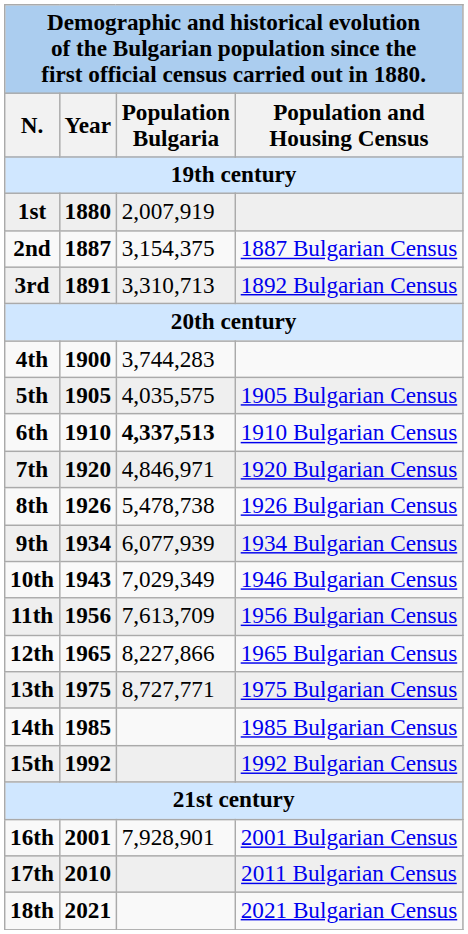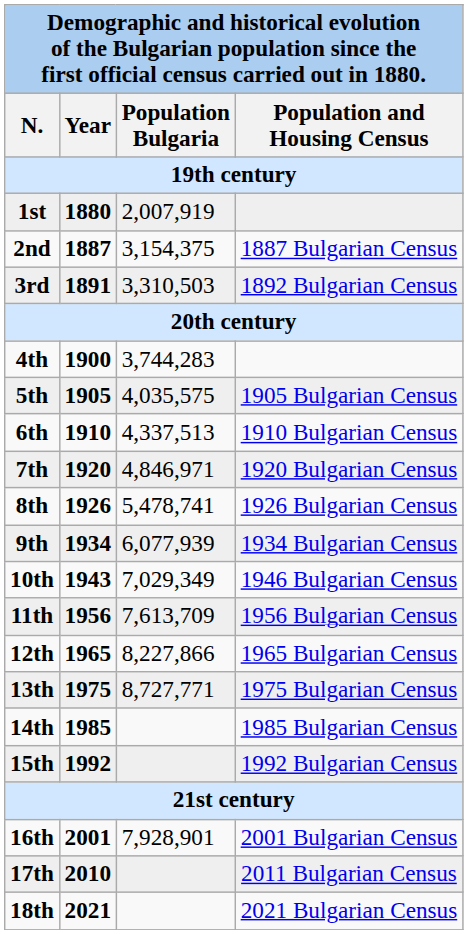(168, 285) 3,310,713 -> (168, 285) 3,310,503
(168, 432) bold -> (168, 432) normal
(168, 505) 5,478,738 -> (168, 505) 5,478,741
